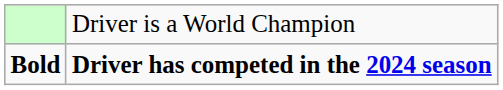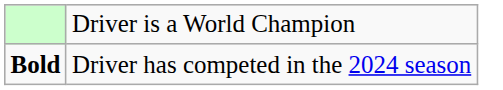(282, 63) bold -> (272, 63) normal
